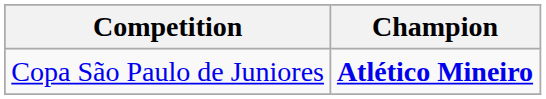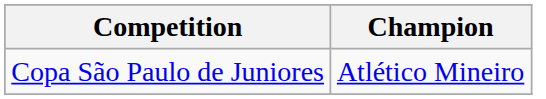(435, 71) bold -> (431, 71) normal
